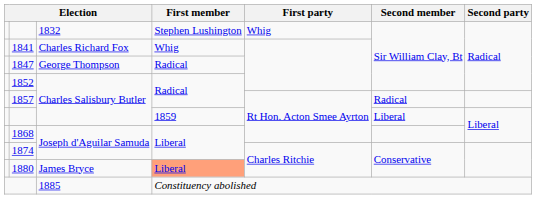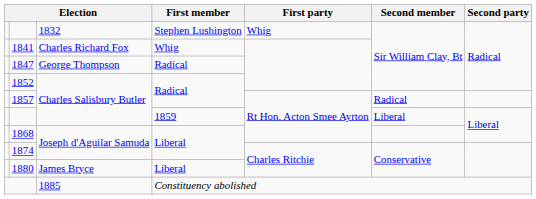(170, 168) lightsalmon background -> (170, 168) no background
